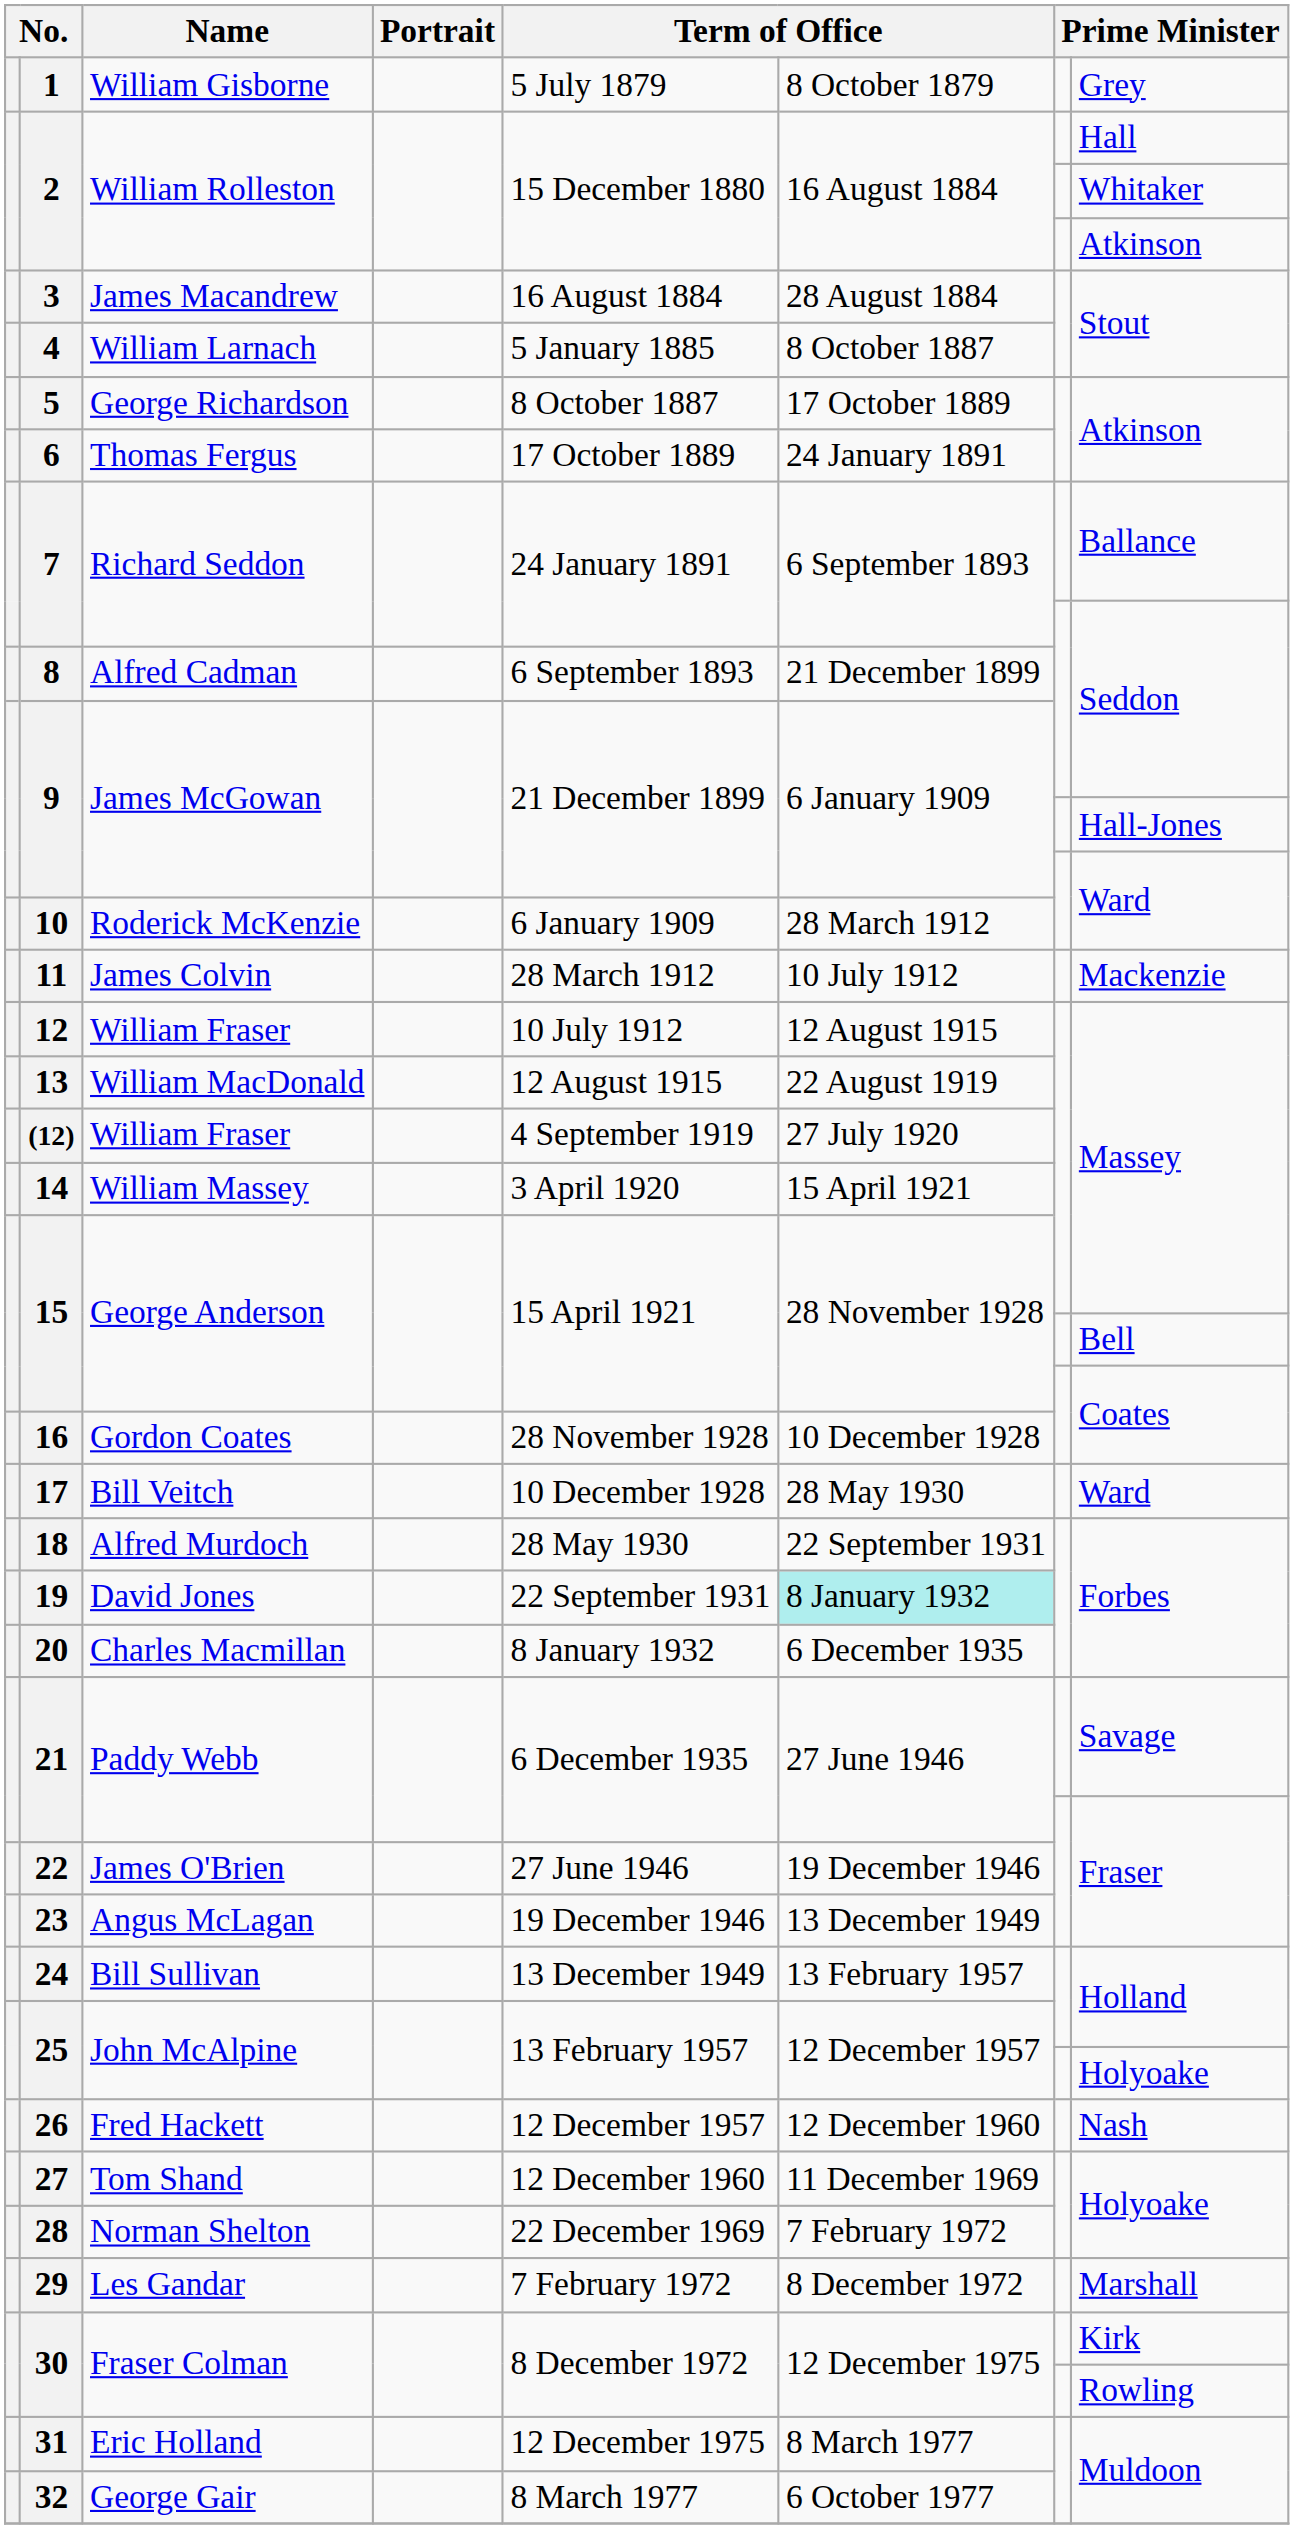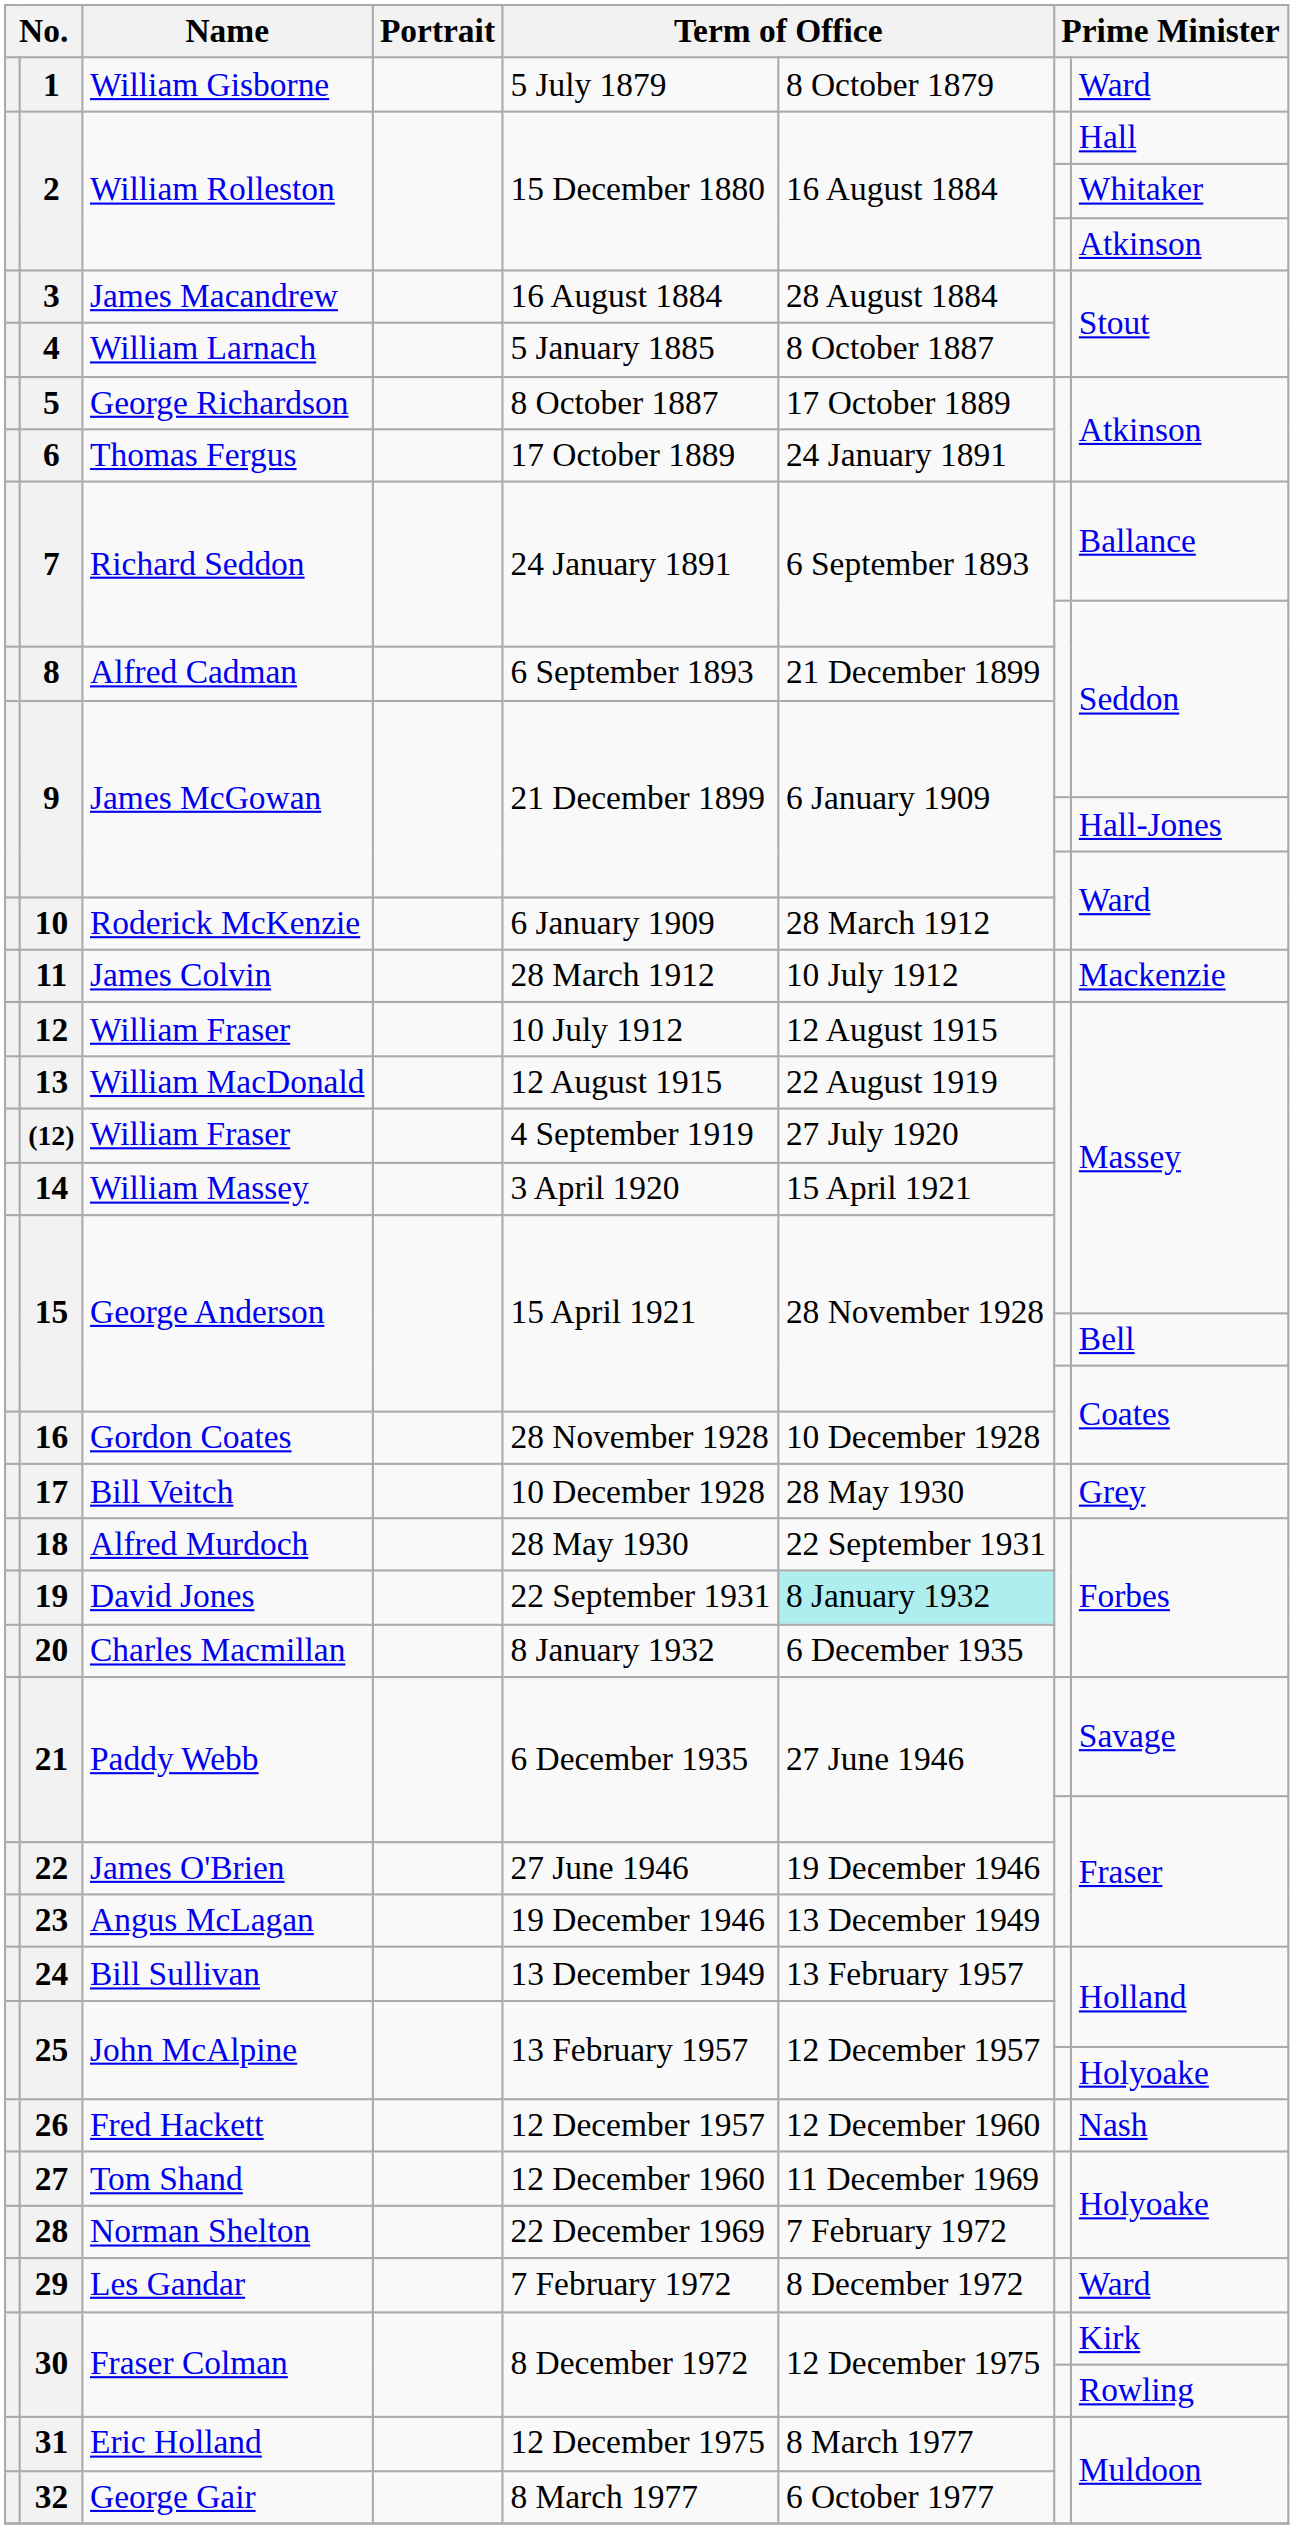(1112, 84) Grey -> (1115, 84) Ward
(1115, 1490) Ward -> (1112, 1490) Grey
(1138, 2284) Marshall -> (1115, 2284) Ward
